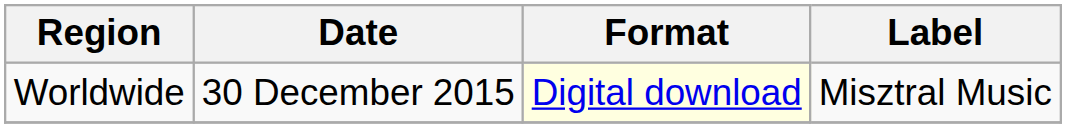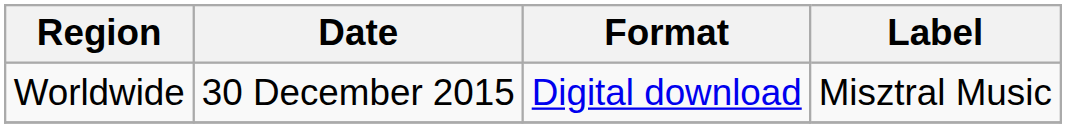(667, 92) lightyellow background -> (667, 92) no background
